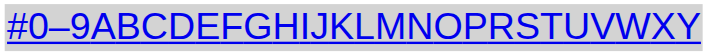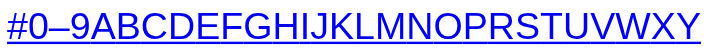(354, 26) lightgrey background -> (354, 26) no background
